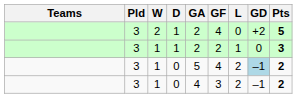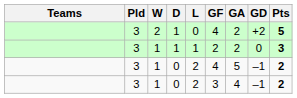columns swapped: (238, 13) <-> (197, 13)
(259, 66) lightblue background -> (259, 66) no background
